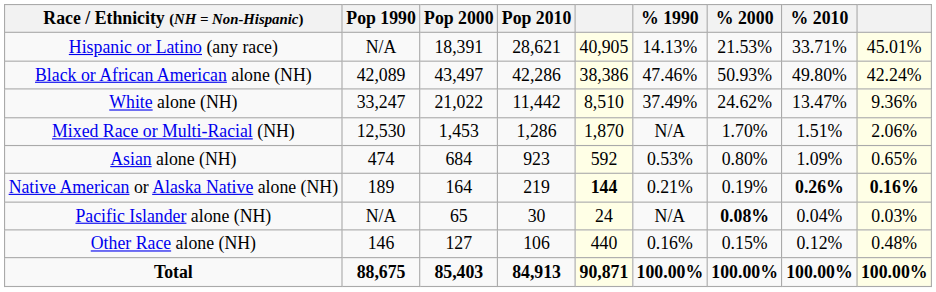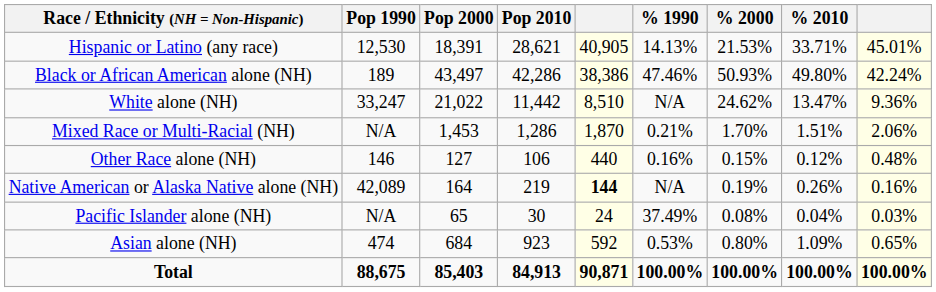(381, 46) N/A -> (381, 46) 12,530
(381, 74) 42,089 -> (381, 74) 189
(670, 103) 37.49% -> (670, 103) N/A
(381, 131) 12,530 -> (381, 131) N/A
(670, 131) N/A -> (670, 131) 0.21%
rows swapped: (173, 159) <-> (173, 243)
(381, 187) 189 -> (381, 187) 42,089
(670, 187) 0.21% -> (670, 187) N/A
(819, 187) bold -> (819, 187) normal
(894, 187) bold -> (894, 187) normal
(670, 215) N/A -> (670, 215) 37.49%
(745, 215) bold -> (745, 215) normal
